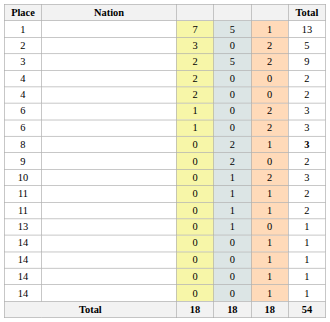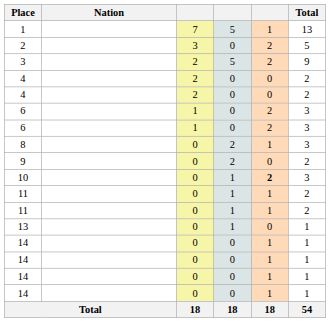(307, 144) bold -> (307, 144) normal
(270, 177) normal -> (270, 177) bold
